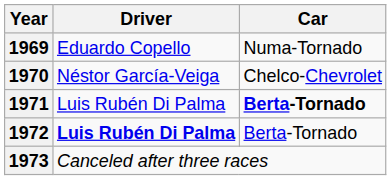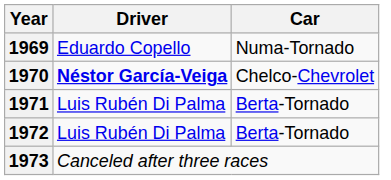(138, 76) normal -> (142, 76) bold
(305, 104) bold -> (292, 104) normal
(146, 133) bold -> (141, 133) normal
